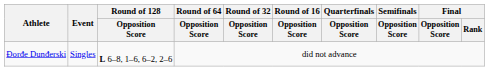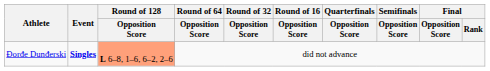(83, 54) normal -> (83, 54) bold
(136, 59) no background -> (136, 59) lightsalmon background
